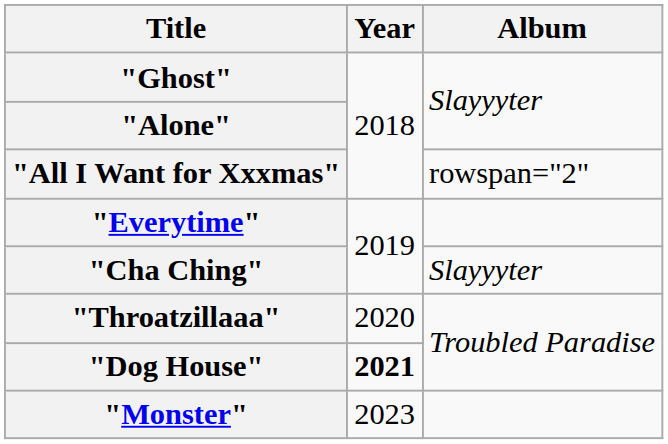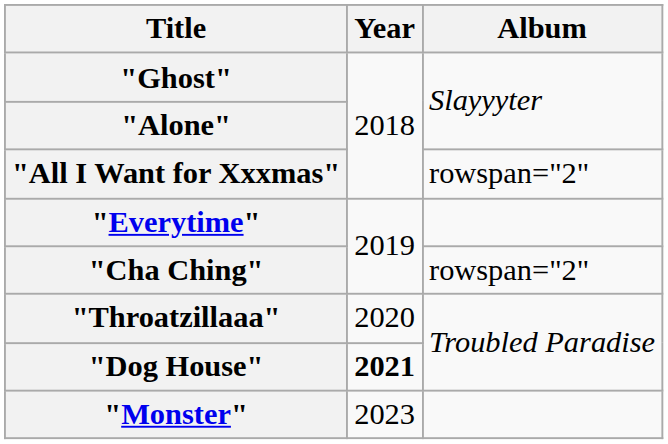(486, 269) Slayyyter -> (509, 269) rowspan="2"
